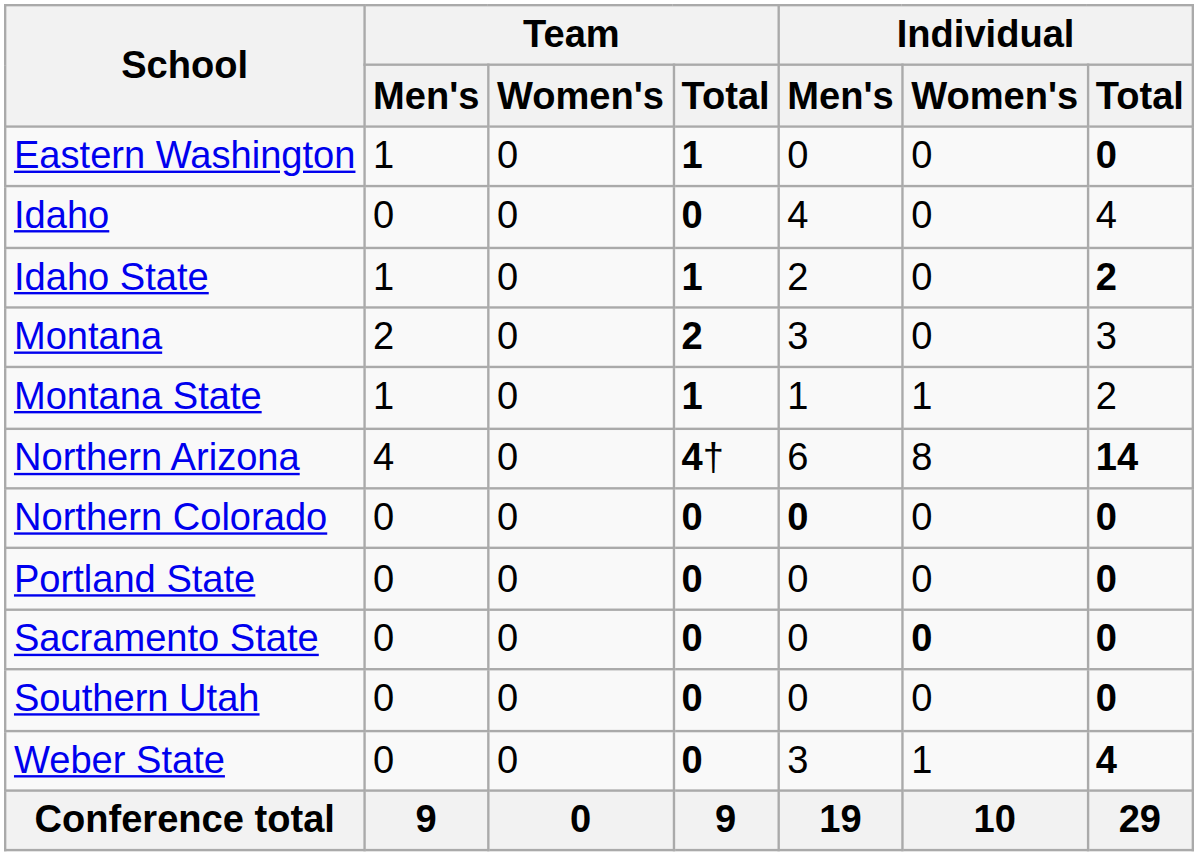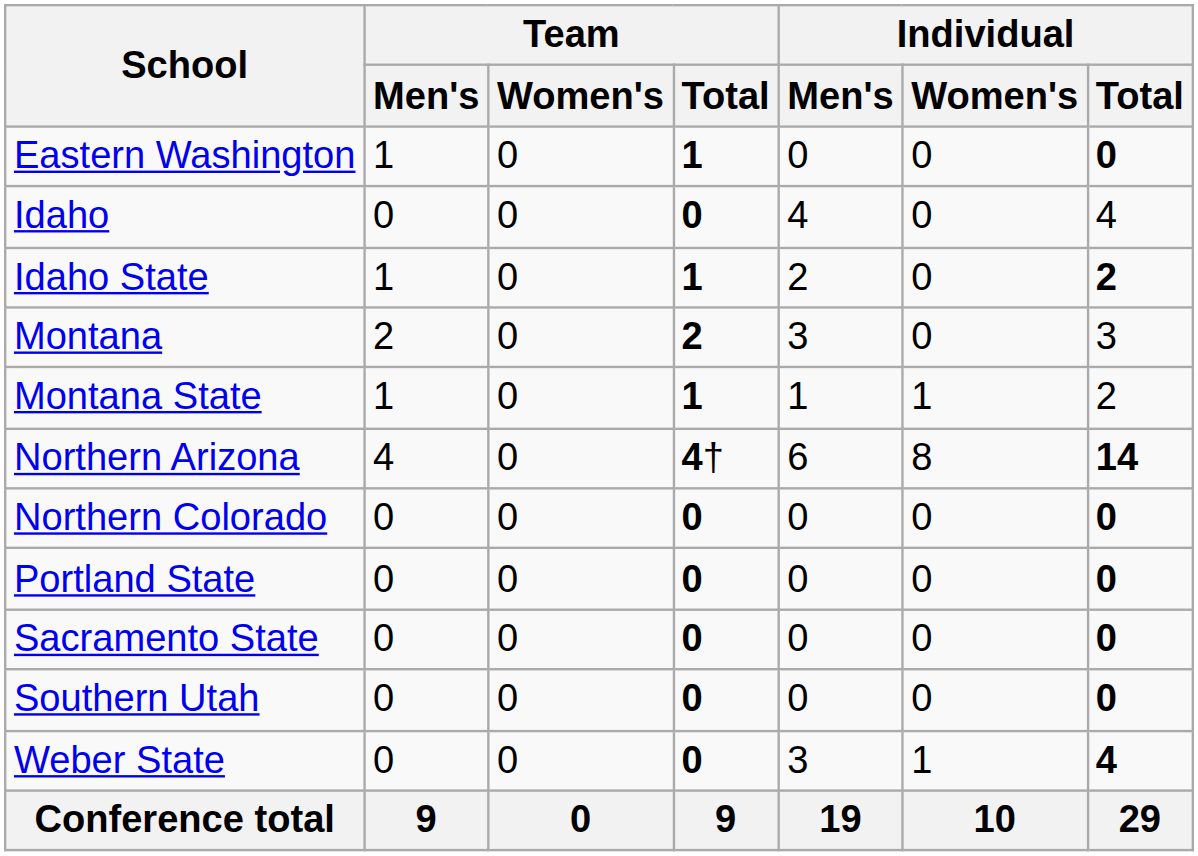(798, 517) bold -> (798, 517) normal
(922, 638) bold -> (922, 638) normal
